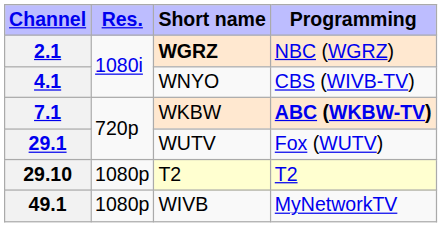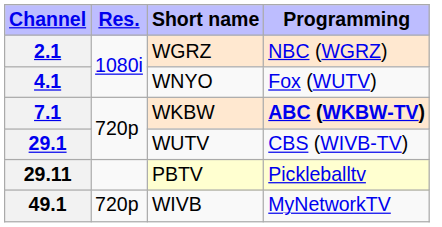(188, 50) bold -> (182, 50) normal
(345, 81) CBS (WIVB-TV) -> (322, 81) Fox (WUTV)
(329, 143) Fox (WUTV) -> (338, 143) CBS (WIVB-TV)
- row: (48, 174)
+ row: (48, 174)
(122, 205) 1080p -> (117, 205) 720p
